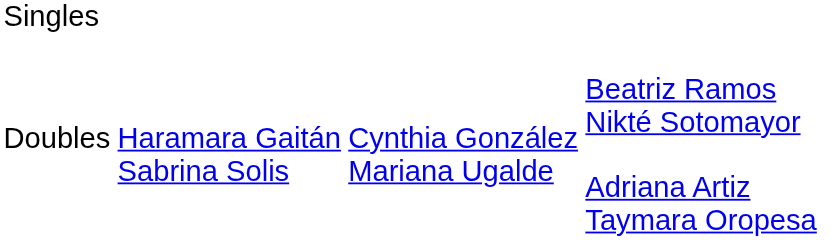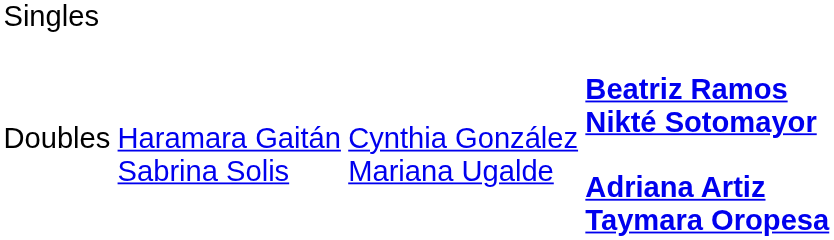(701, 154) normal -> (707, 154) bold
